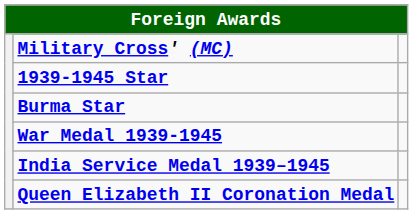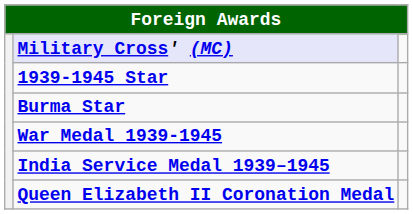(125, 49) no background -> (125, 49) lavender background
